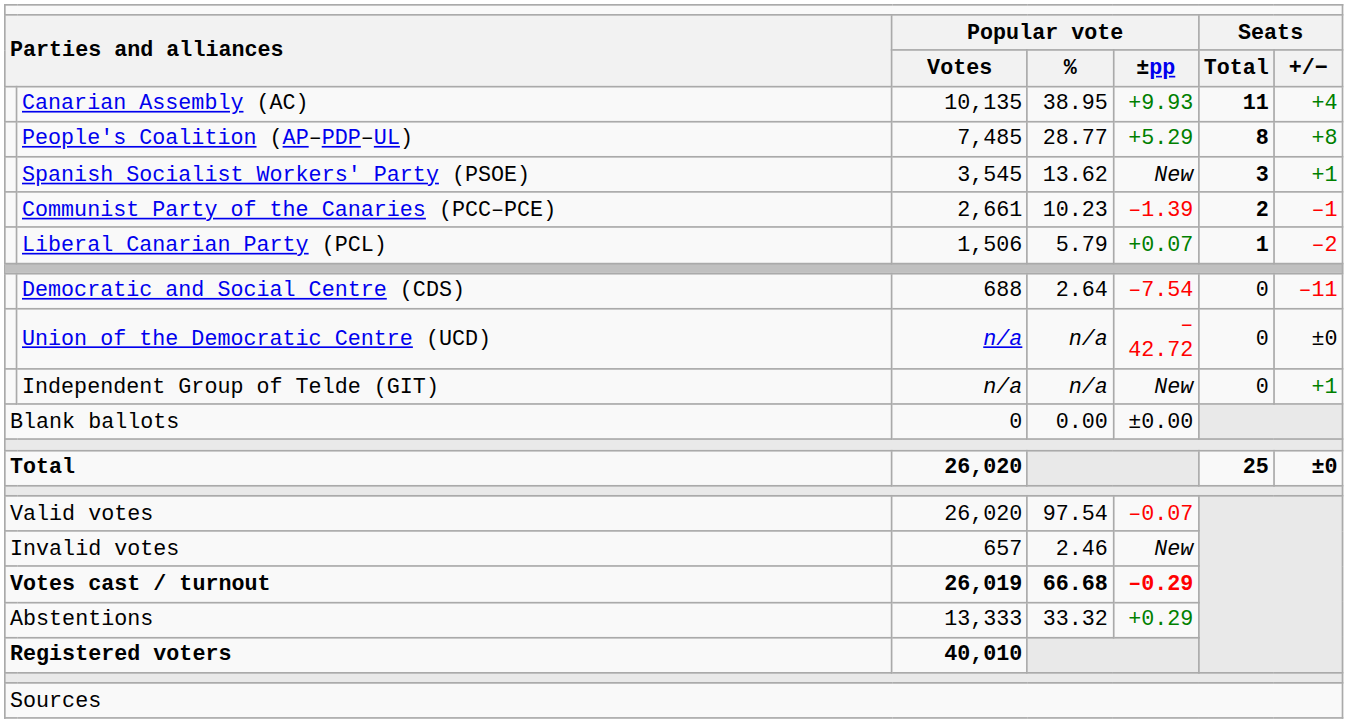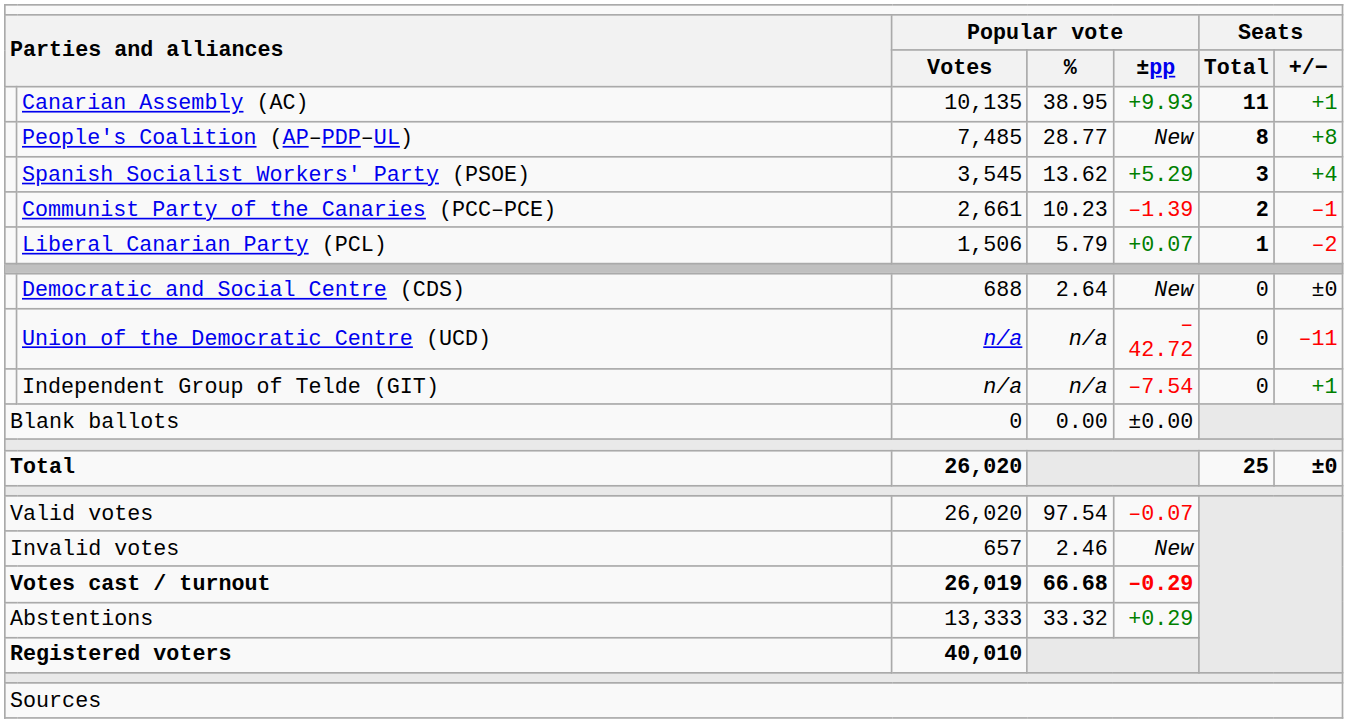(1325, 104) +4 -> (1325, 104) +1
(1161, 139) +5.29 -> (1174, 139) New
(1174, 174) New -> (1161, 174) +5.29
(1325, 174) +1 -> (1325, 174) +4
(1161, 291) –7.54 -> (1174, 291) New
(1318, 291) –11 -> (1325, 291) ±0
(1325, 339) ±0 -> (1318, 339) –11
(1174, 387) New -> (1161, 387) –7.54
